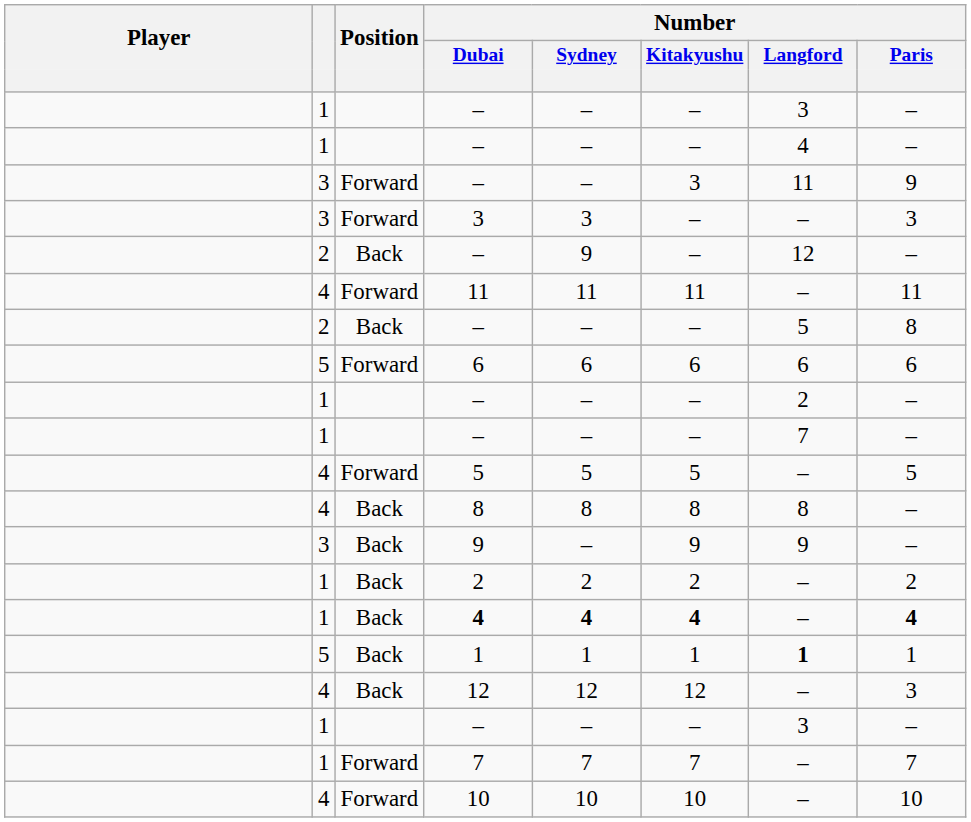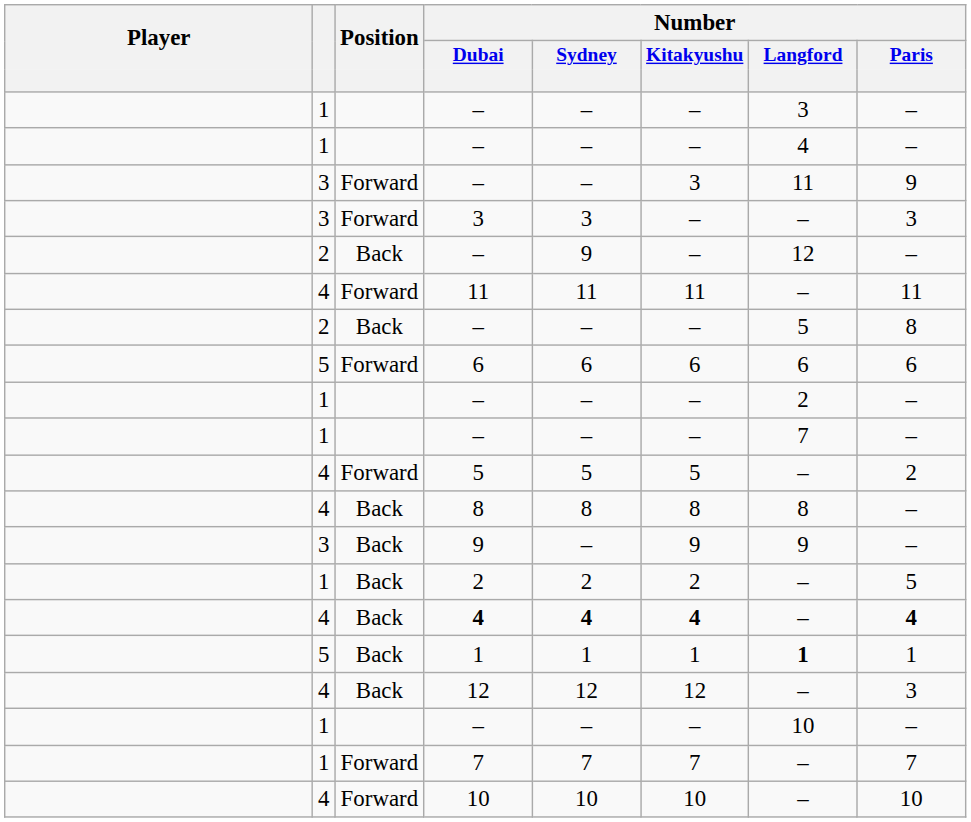(911, 472) 5 -> (911, 472) 2
(911, 581) 2 -> (911, 581) 5
(324, 617) 1 -> (324, 617) 4
(803, 726) 3 -> (803, 726) 10
